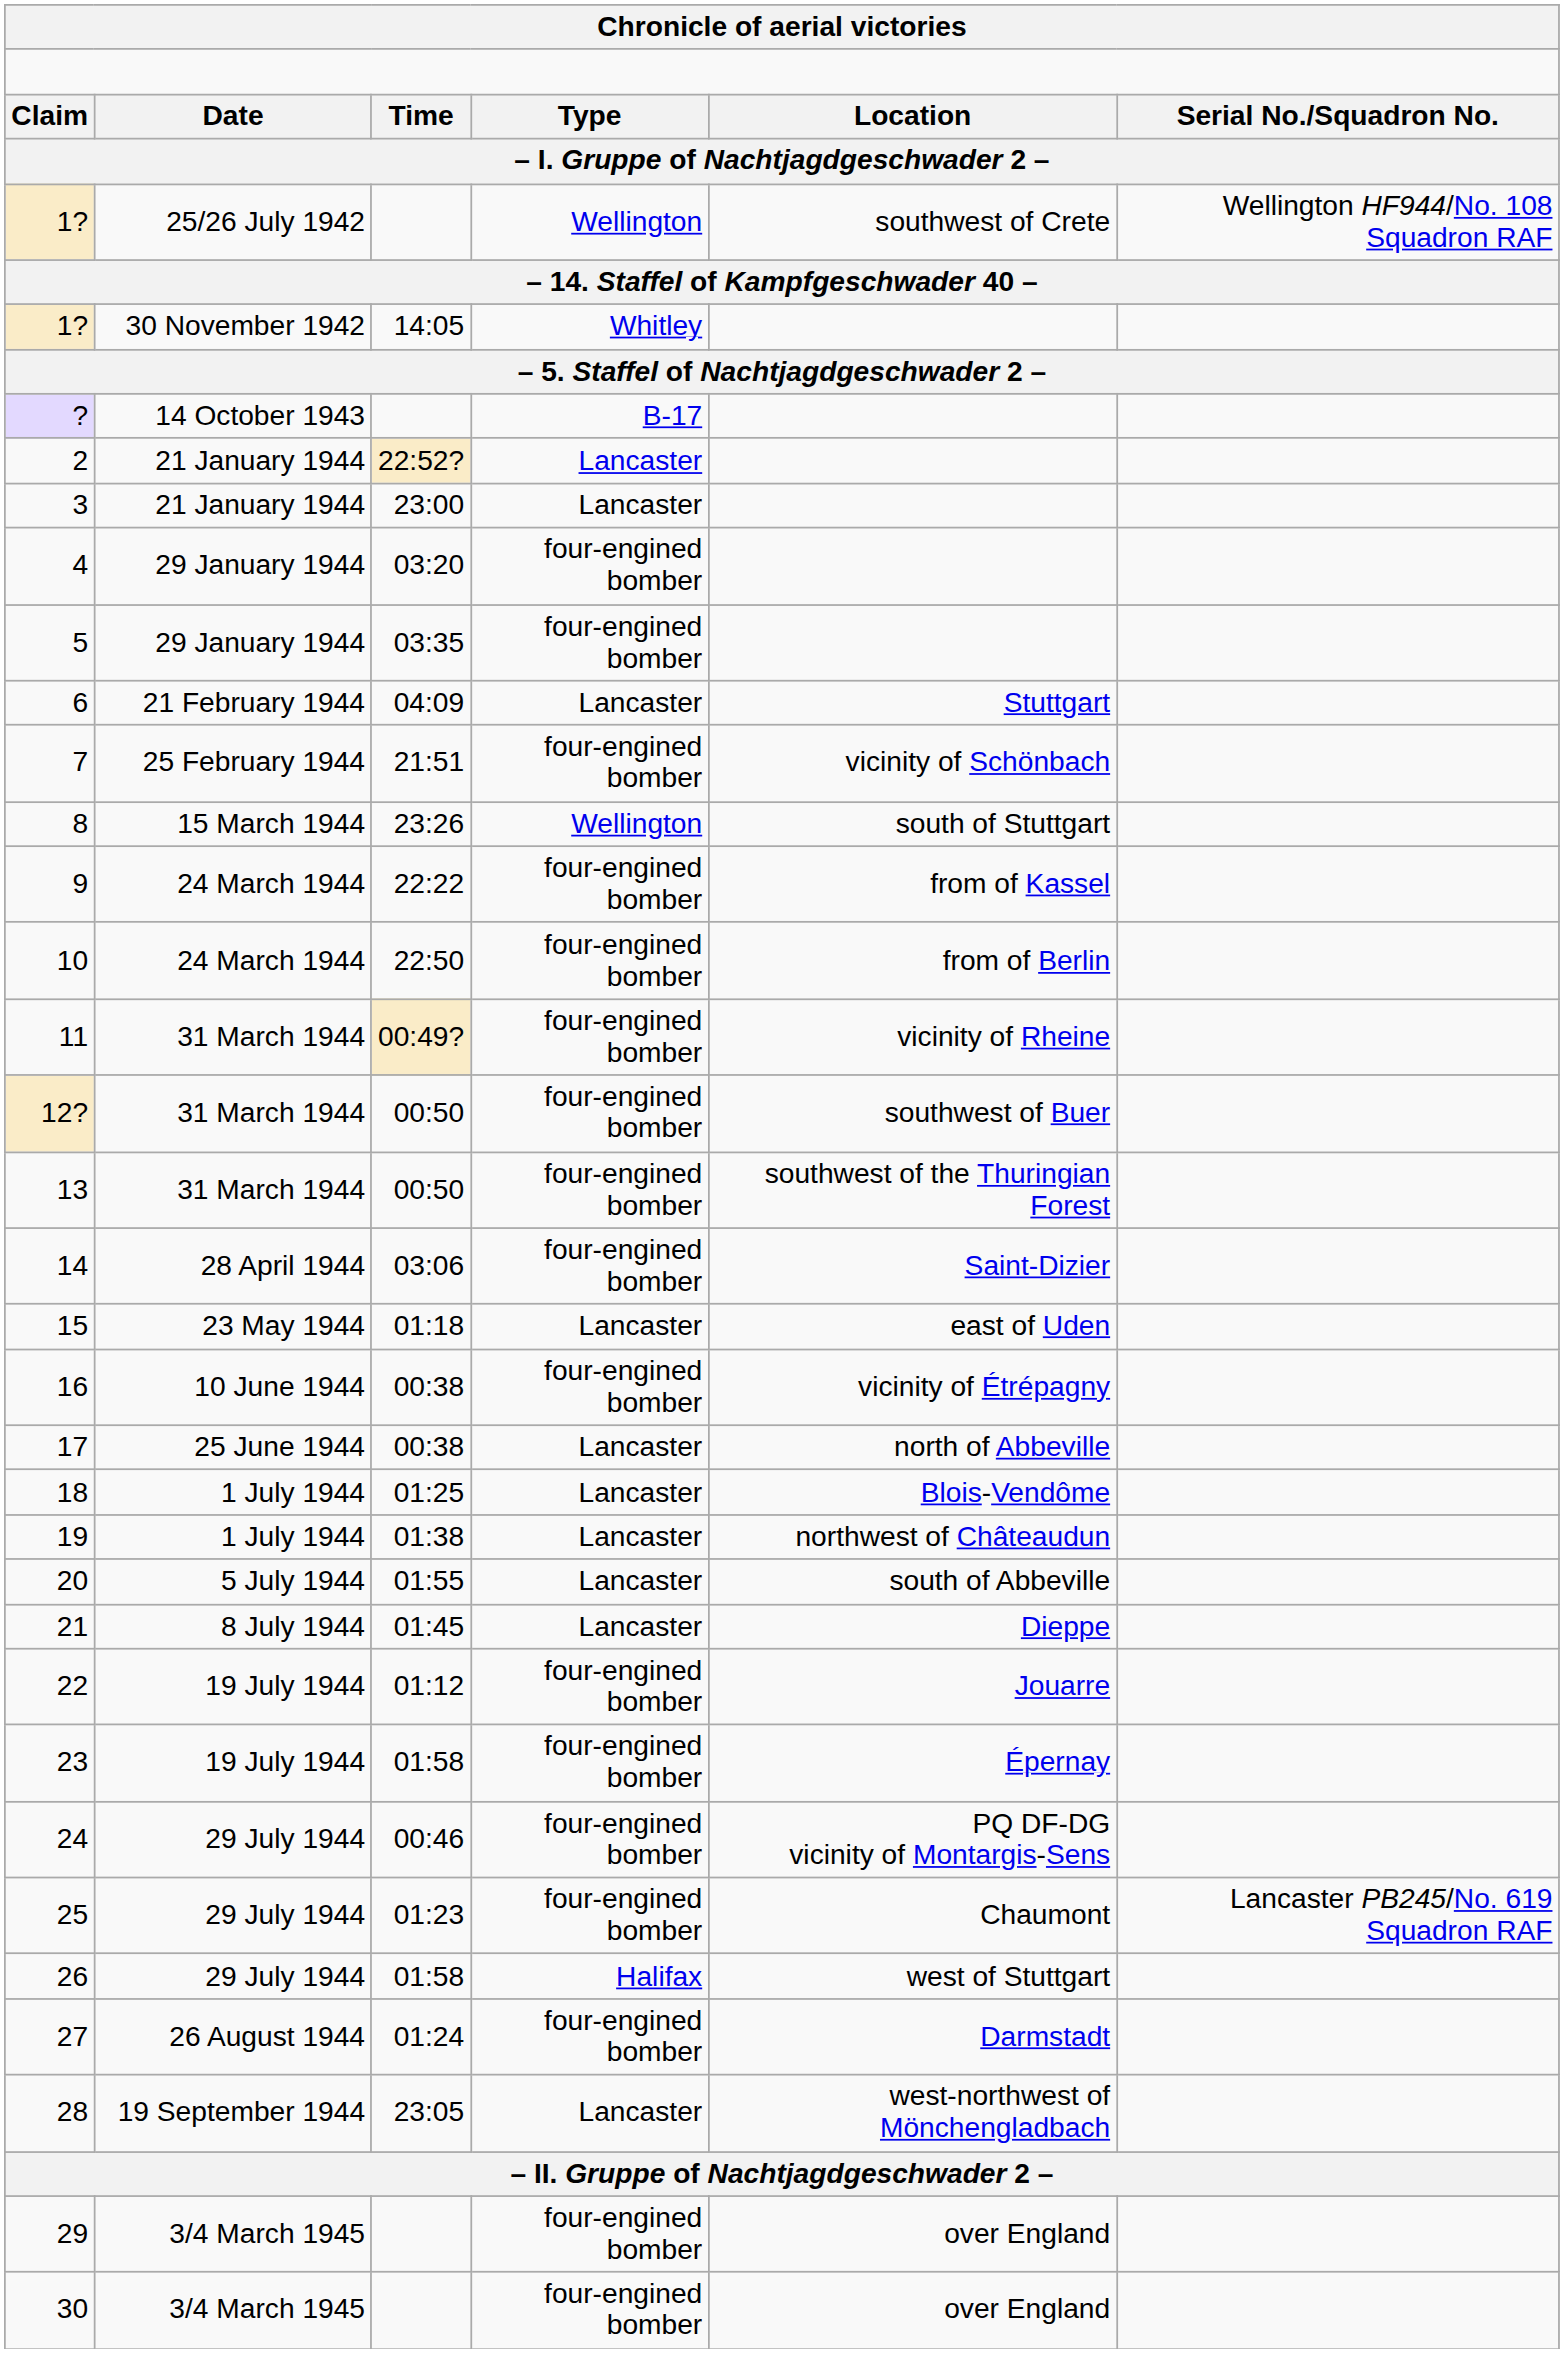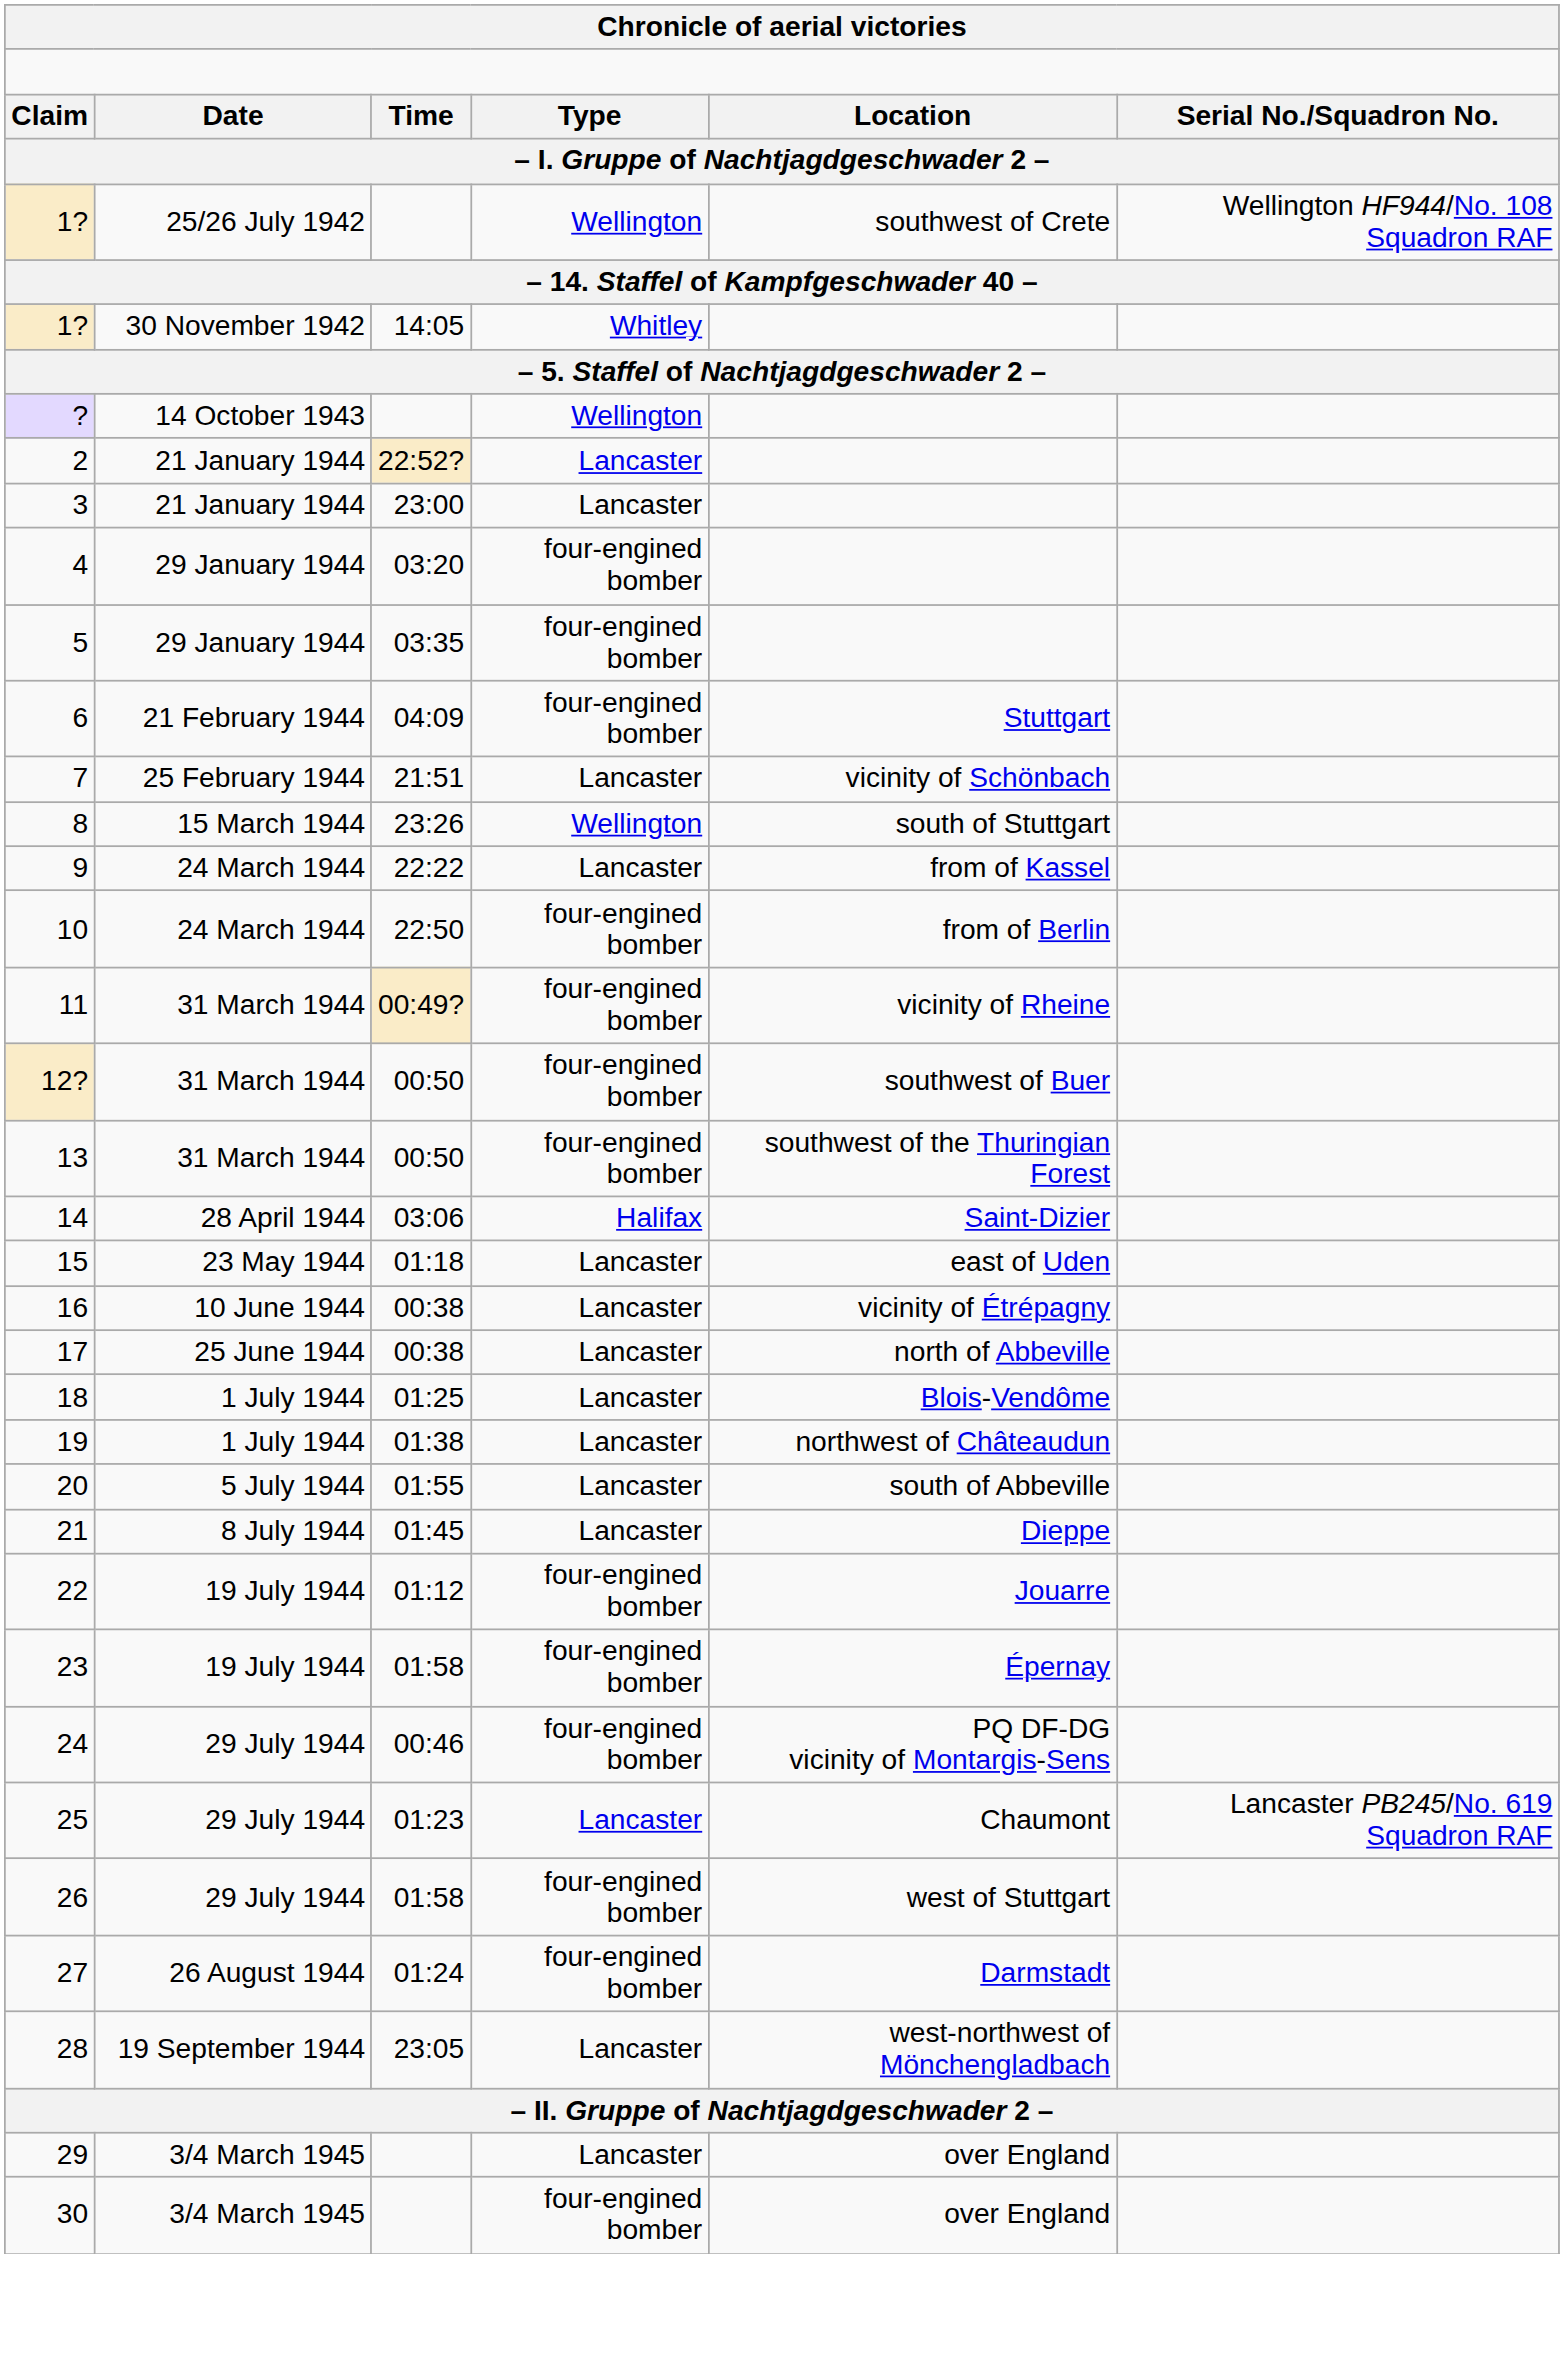(672, 415) B-17 -> (637, 415) Wellington
(640, 702) Lancaster -> (623, 718) four-engined bomber
(623, 762) four-engined bomber -> (640, 778) Lancaster
(623, 883) four-engined bomber -> (640, 868) Lancaster
(623, 1265) four-engined bomber -> (659, 1218) Halifax
(623, 1386) four-engined bomber -> (640, 1307) Lancaster
(623, 1915) four-engined bomber -> (640, 1820) Lancaster
(659, 1975) Halifax -> (623, 1896) four-engined bomber
(623, 2233) four-engined bomber -> (640, 2154) Lancaster
